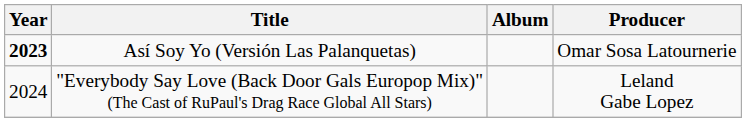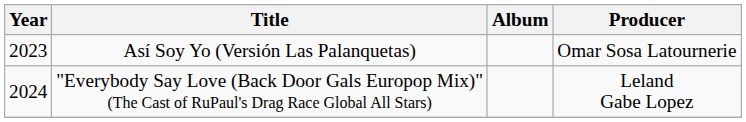(28, 50) bold -> (28, 50) normal
